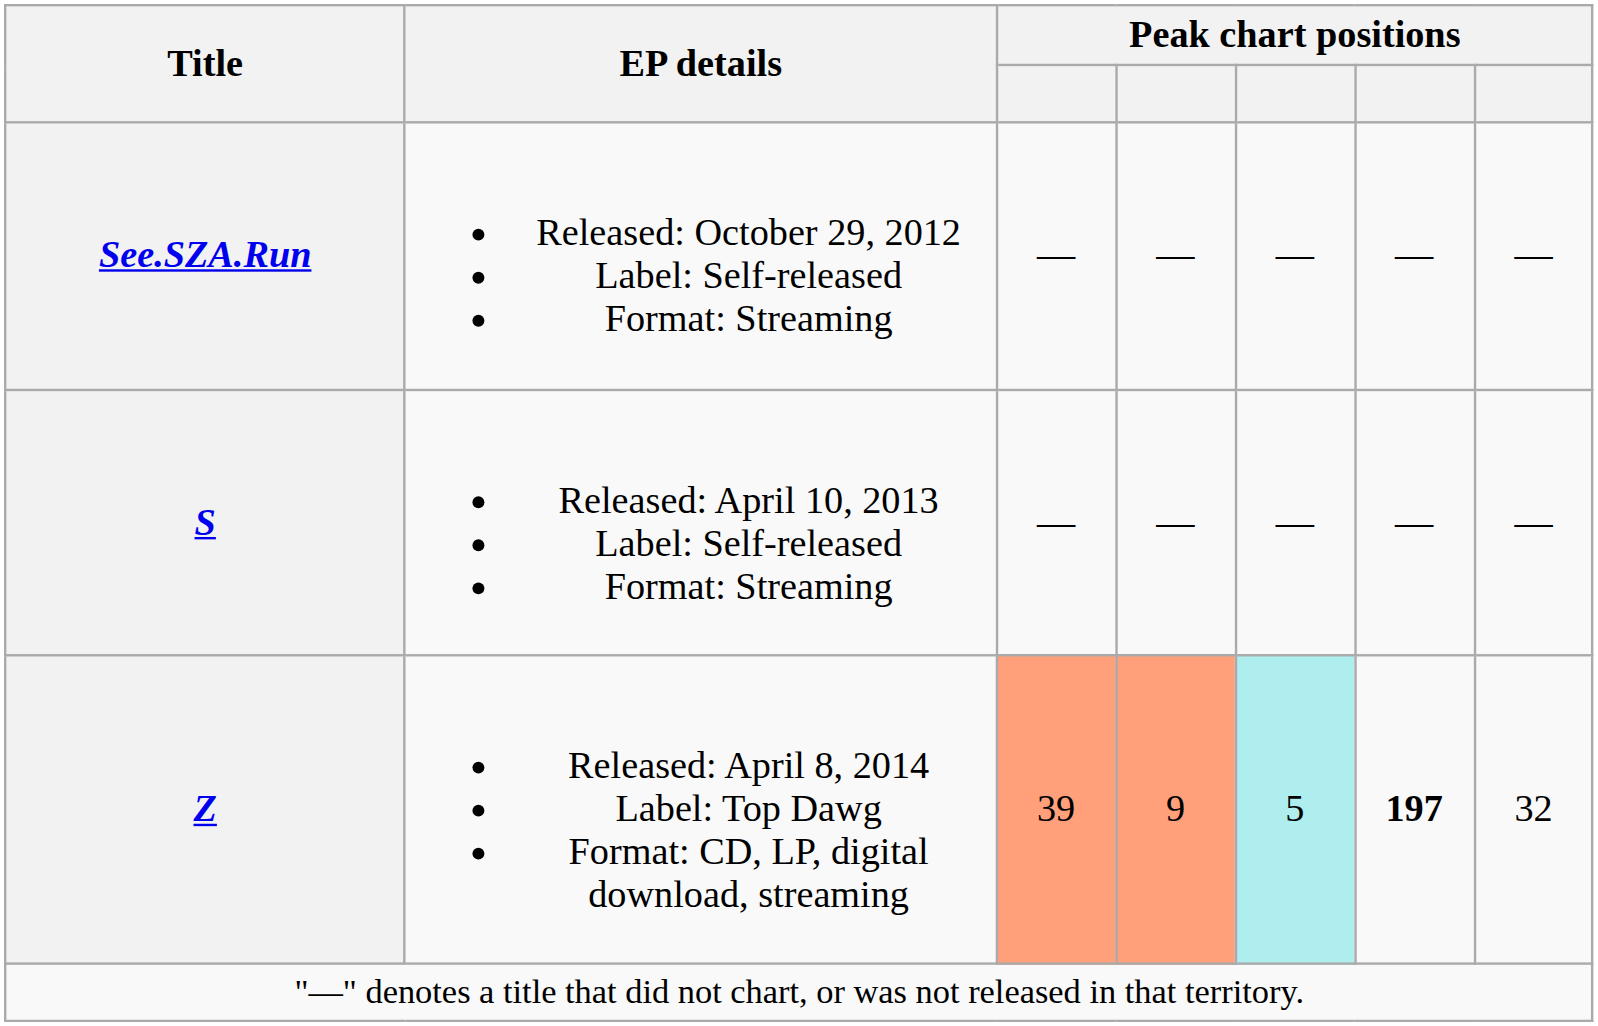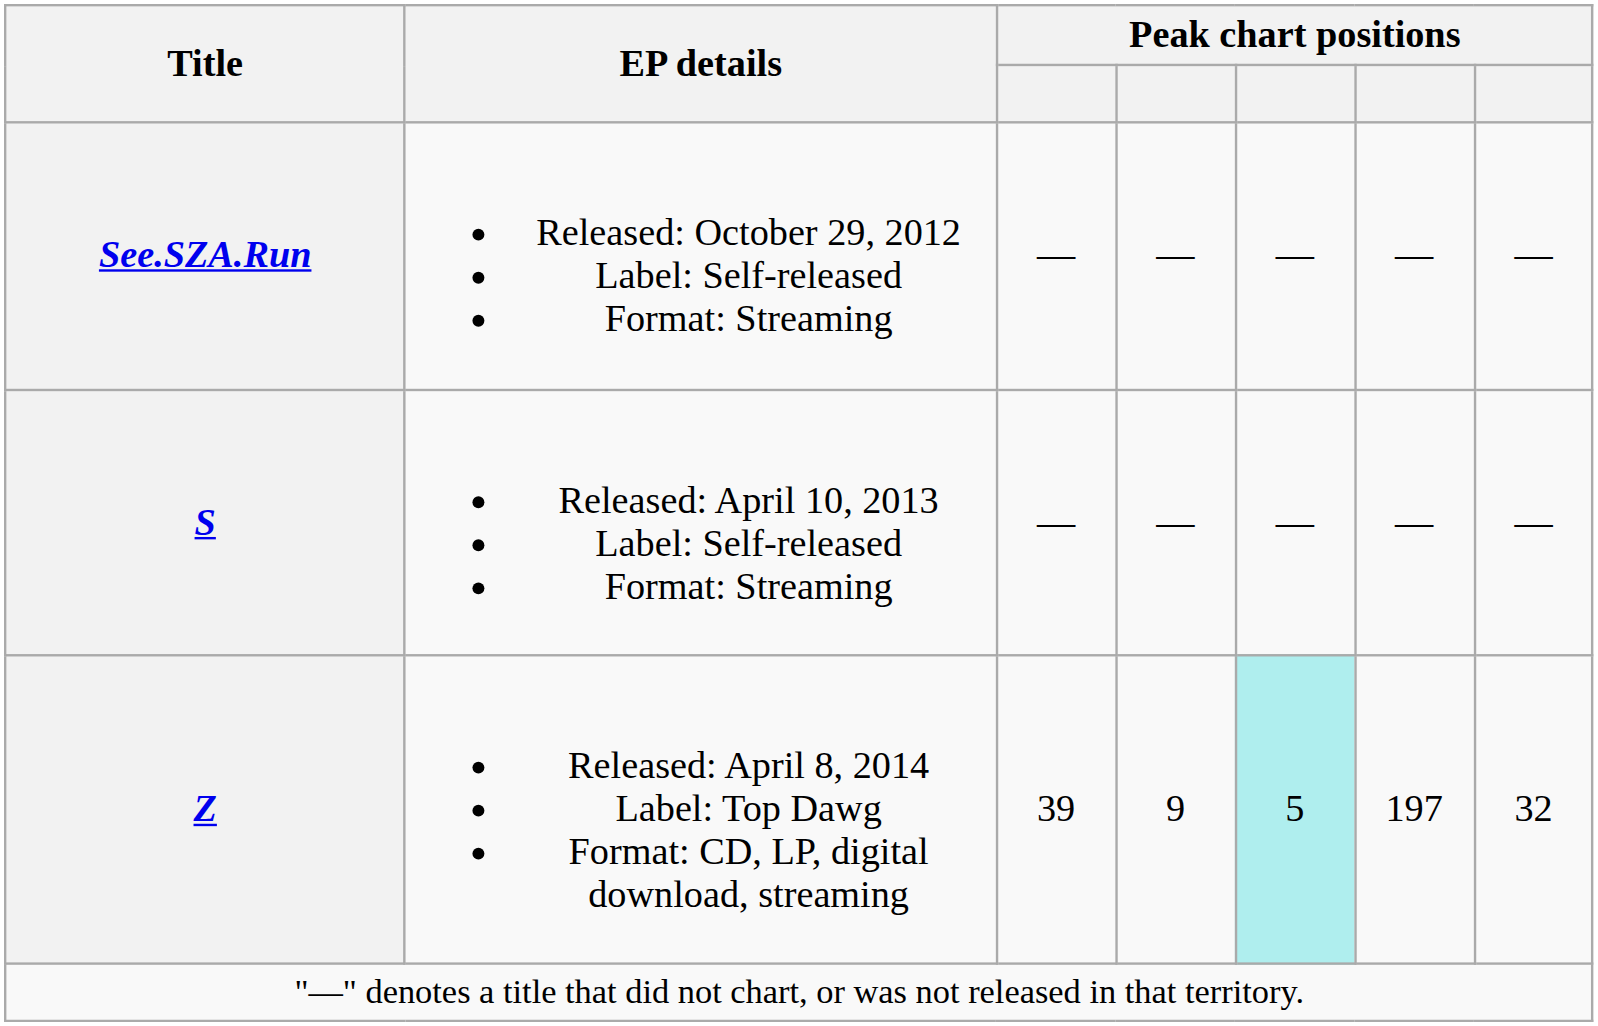(1056, 808) lightsalmon background -> (1056, 808) no background
(1175, 808) lightsalmon background -> (1175, 808) no background
(1414, 808) bold -> (1414, 808) normal
